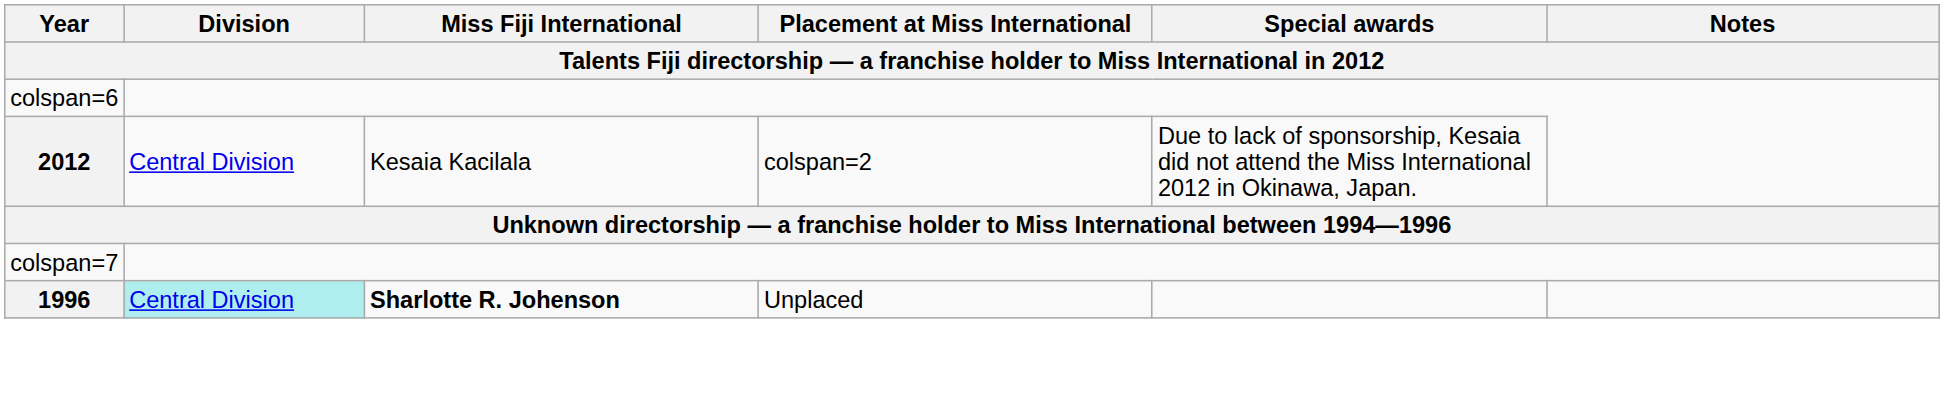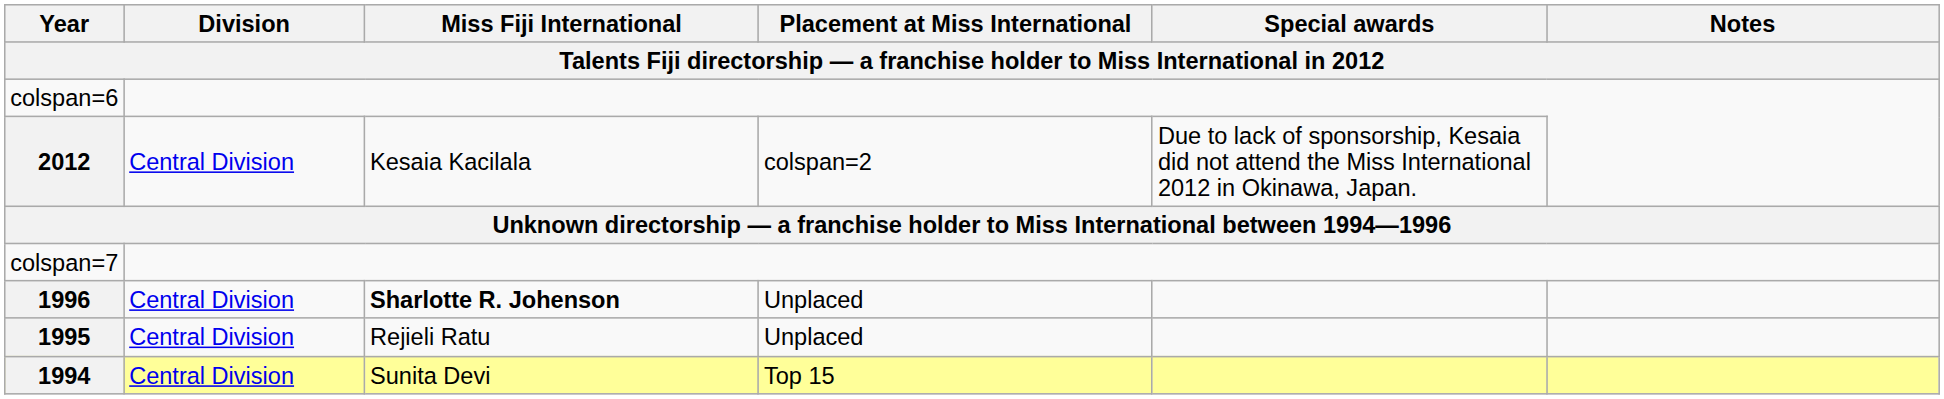(212, 300) paleturquoise background -> (212, 300) no background
+ row: (64, 337)
+ row: (64, 375)
